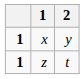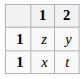(43, 39) x -> (42, 39) z
(42, 62) z -> (43, 62) x
